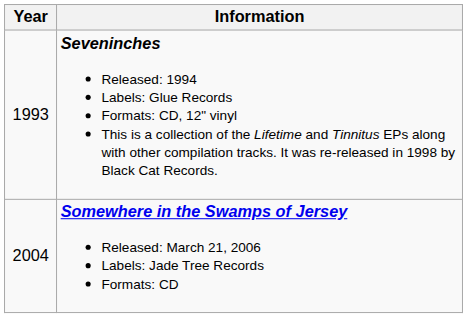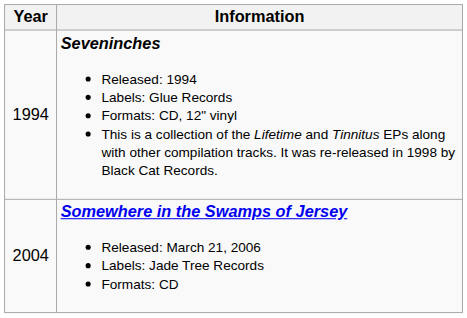(31, 114) 1993 -> (31, 114) 1994
